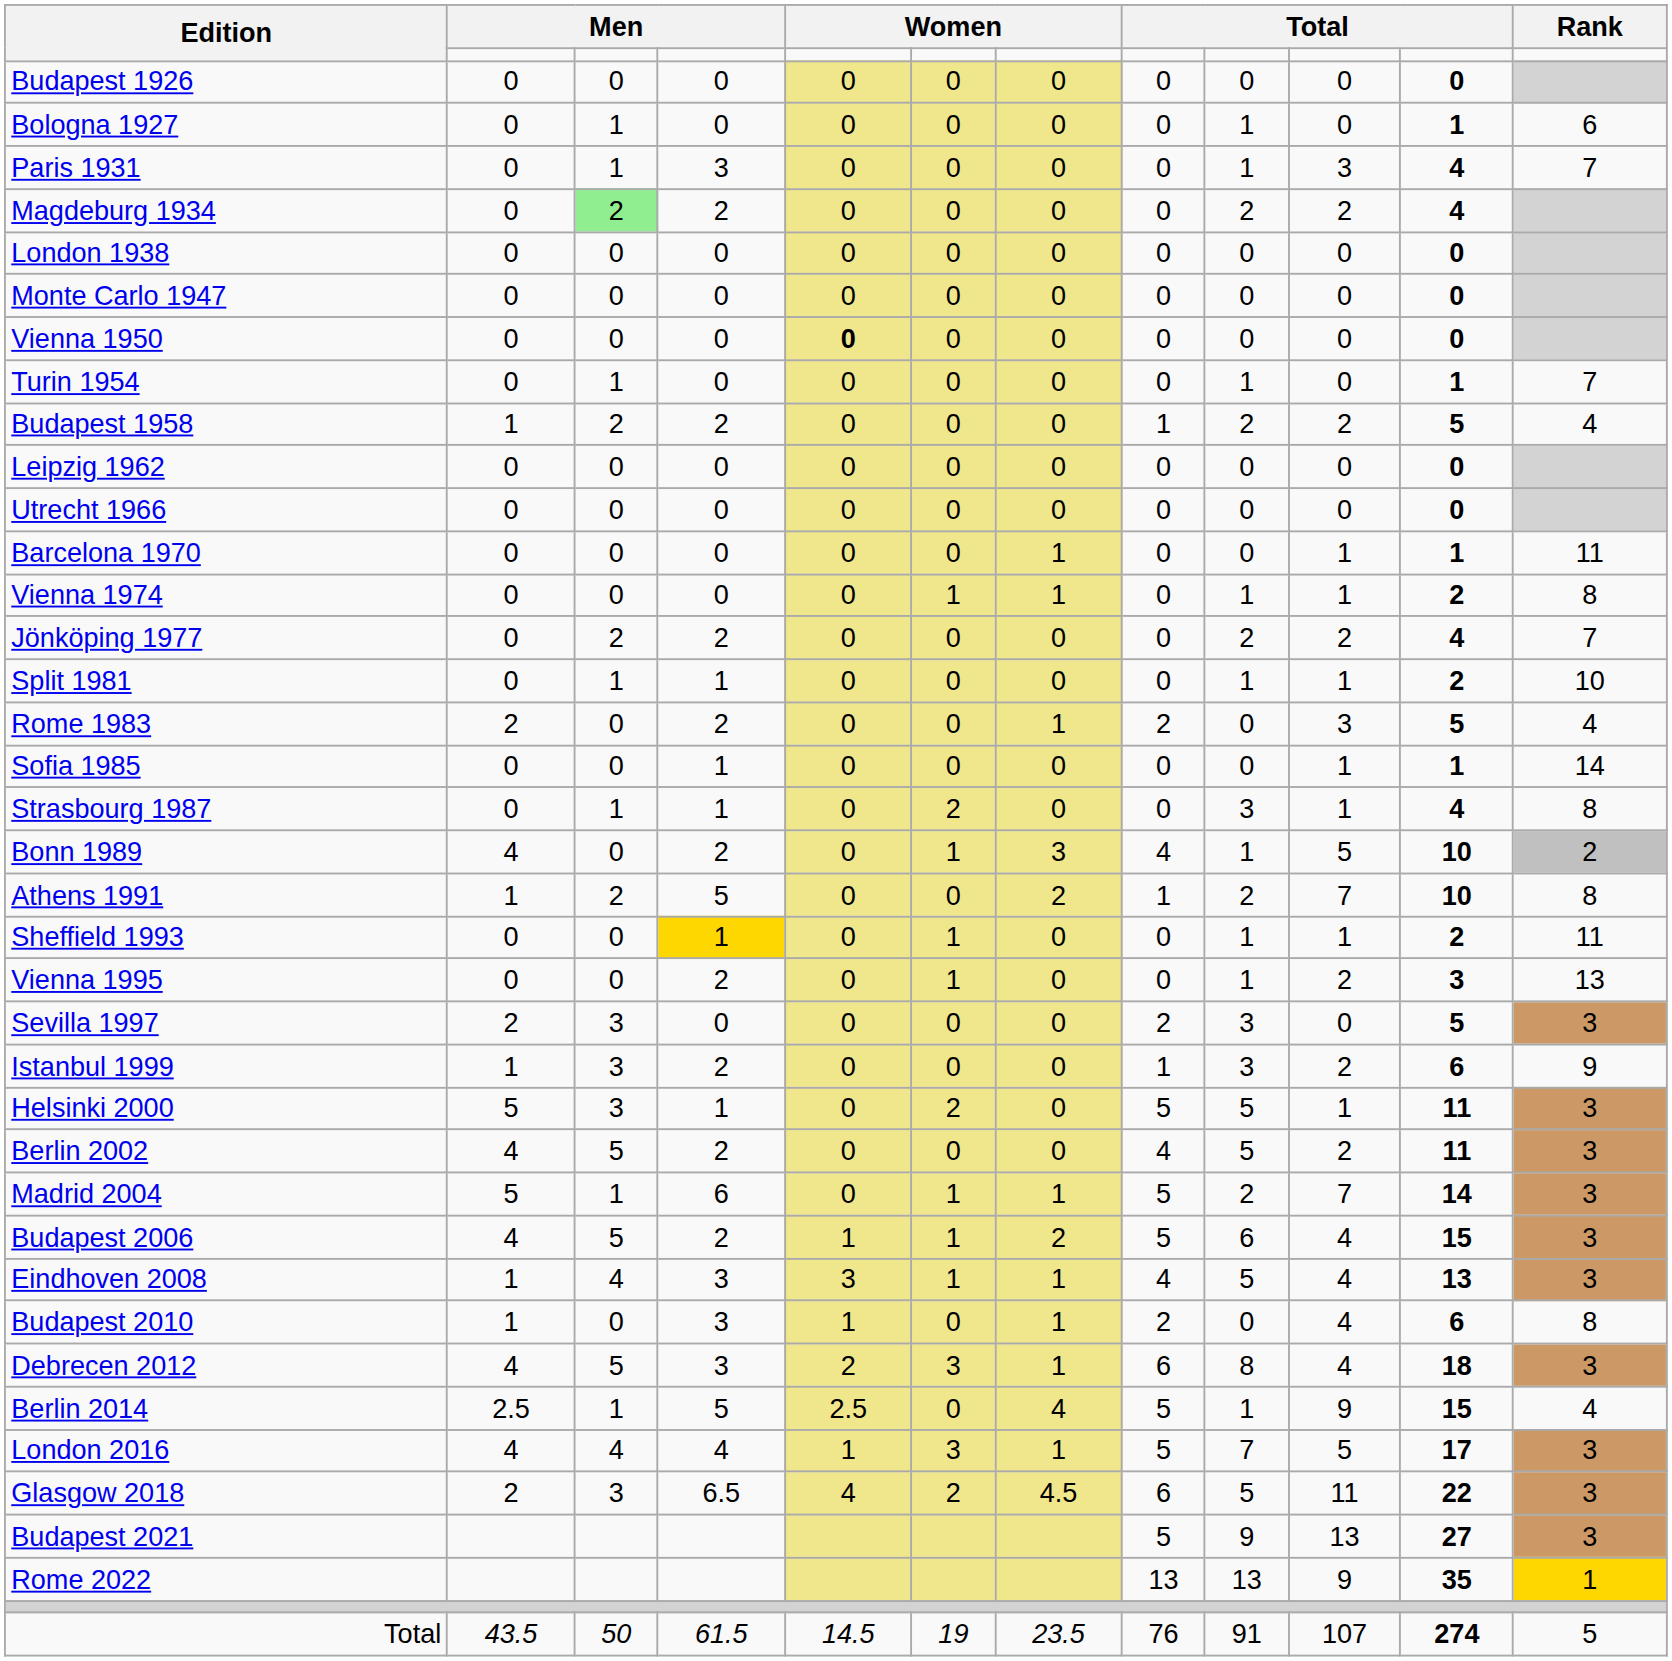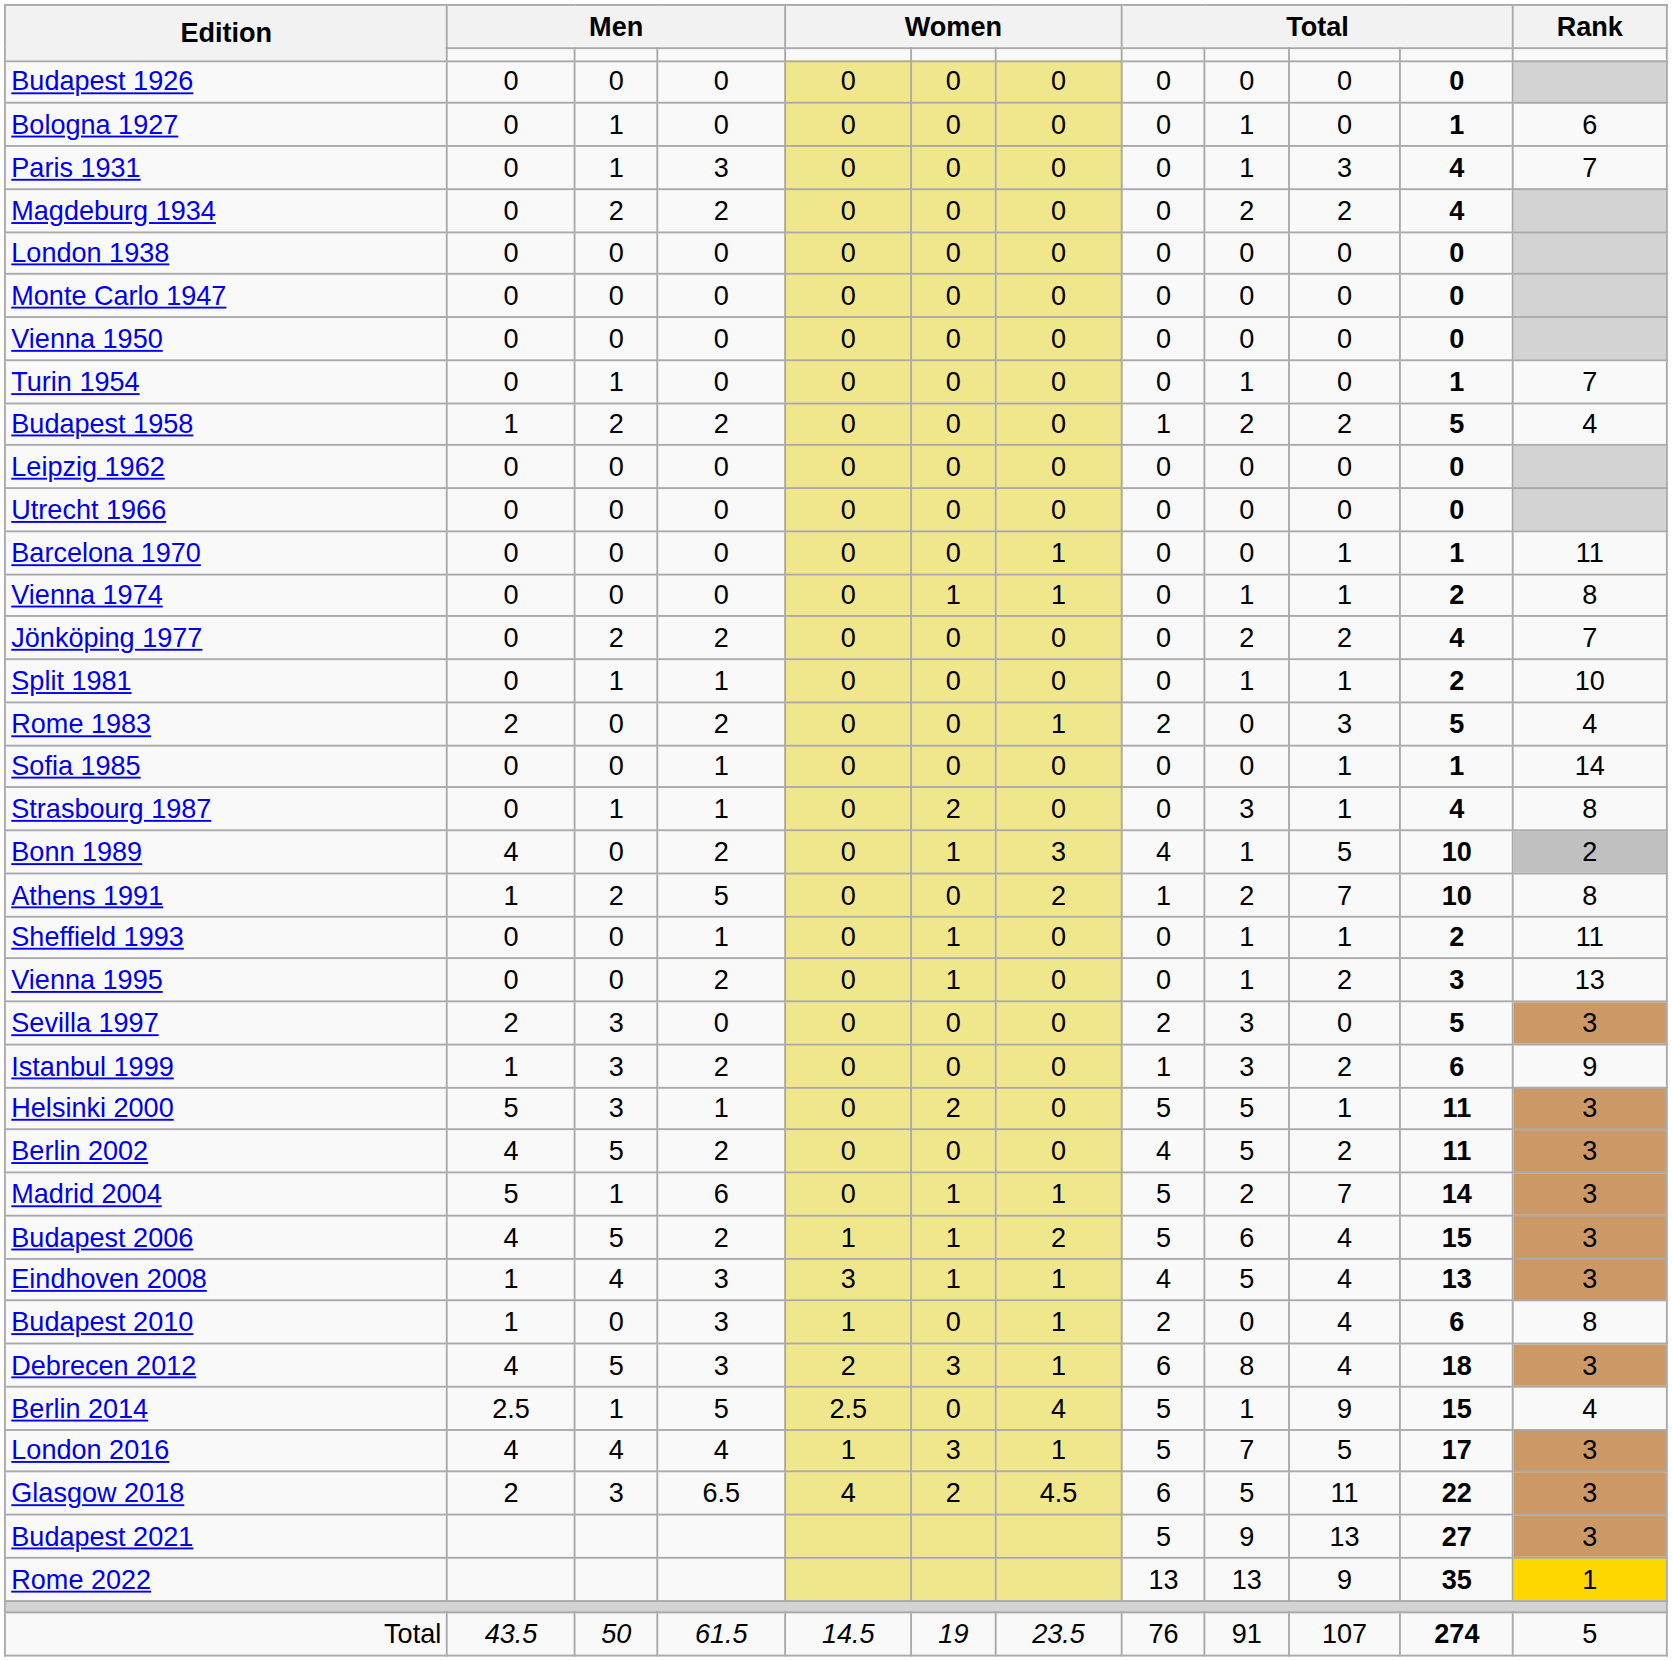(616, 210) lightgreen background -> (616, 210) no background
(848, 339) bold -> (848, 339) normal
(721, 938) gold background -> (721, 938) no background
